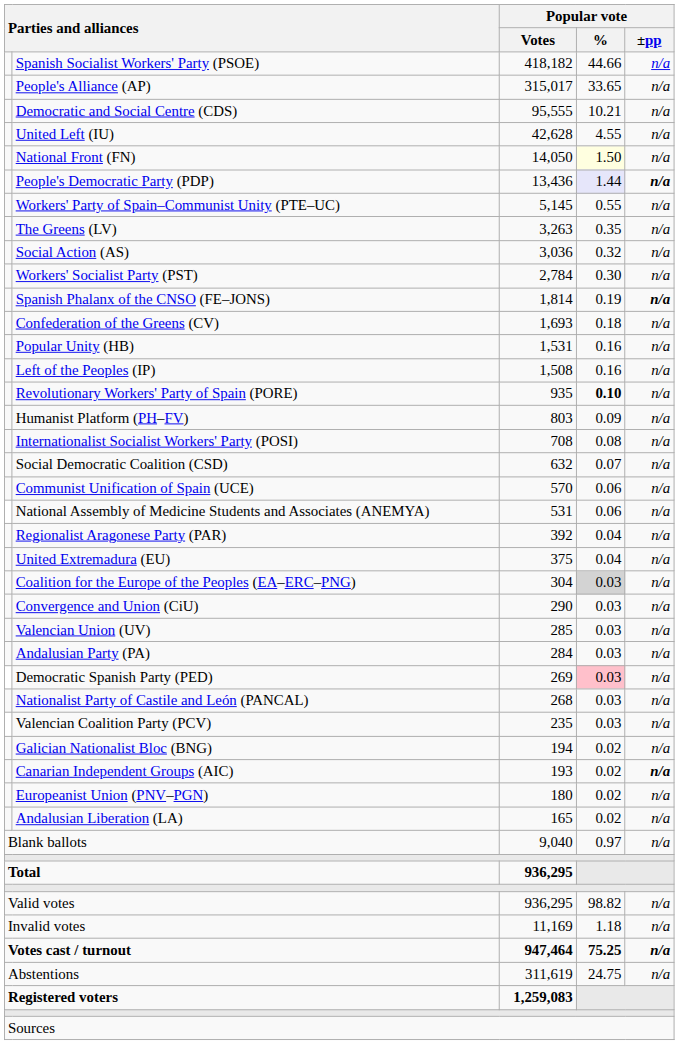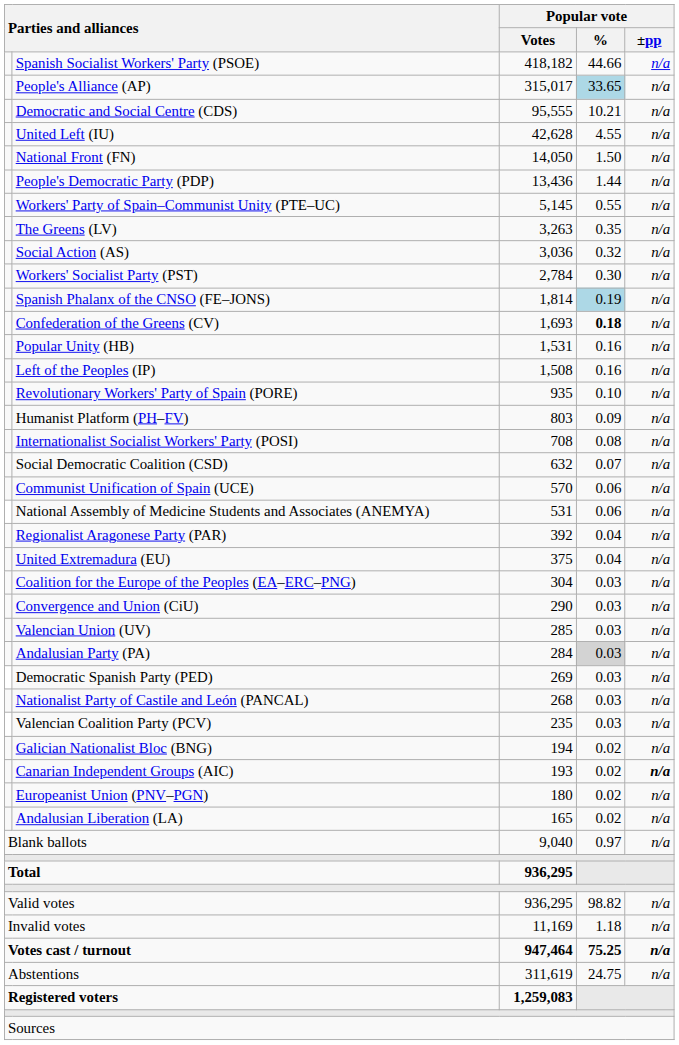(605, 87) no background -> (605, 87) lightblue background
(608, 157) lightyellow background -> (608, 157) no background
(608, 181) lavender background -> (608, 181) no background
(660, 181) bold -> (661, 181) normal
(608, 299) no background -> (608, 299) lightblue background
(660, 299) bold -> (661, 299) normal
(608, 323) normal -> (608, 323) bold
(608, 393) bold -> (608, 393) normal
(608, 582) lightgrey background -> (608, 582) no background
(608, 653) no background -> (608, 653) lightgrey background
(608, 677) pink background -> (608, 677) no background
